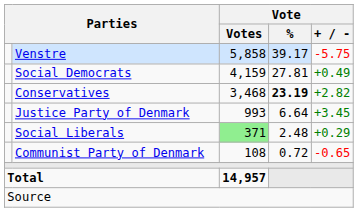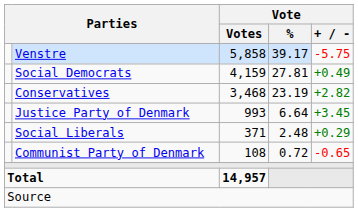(290, 93) bold -> (290, 93) normal
(255, 133) lightgreen background -> (255, 133) no background
